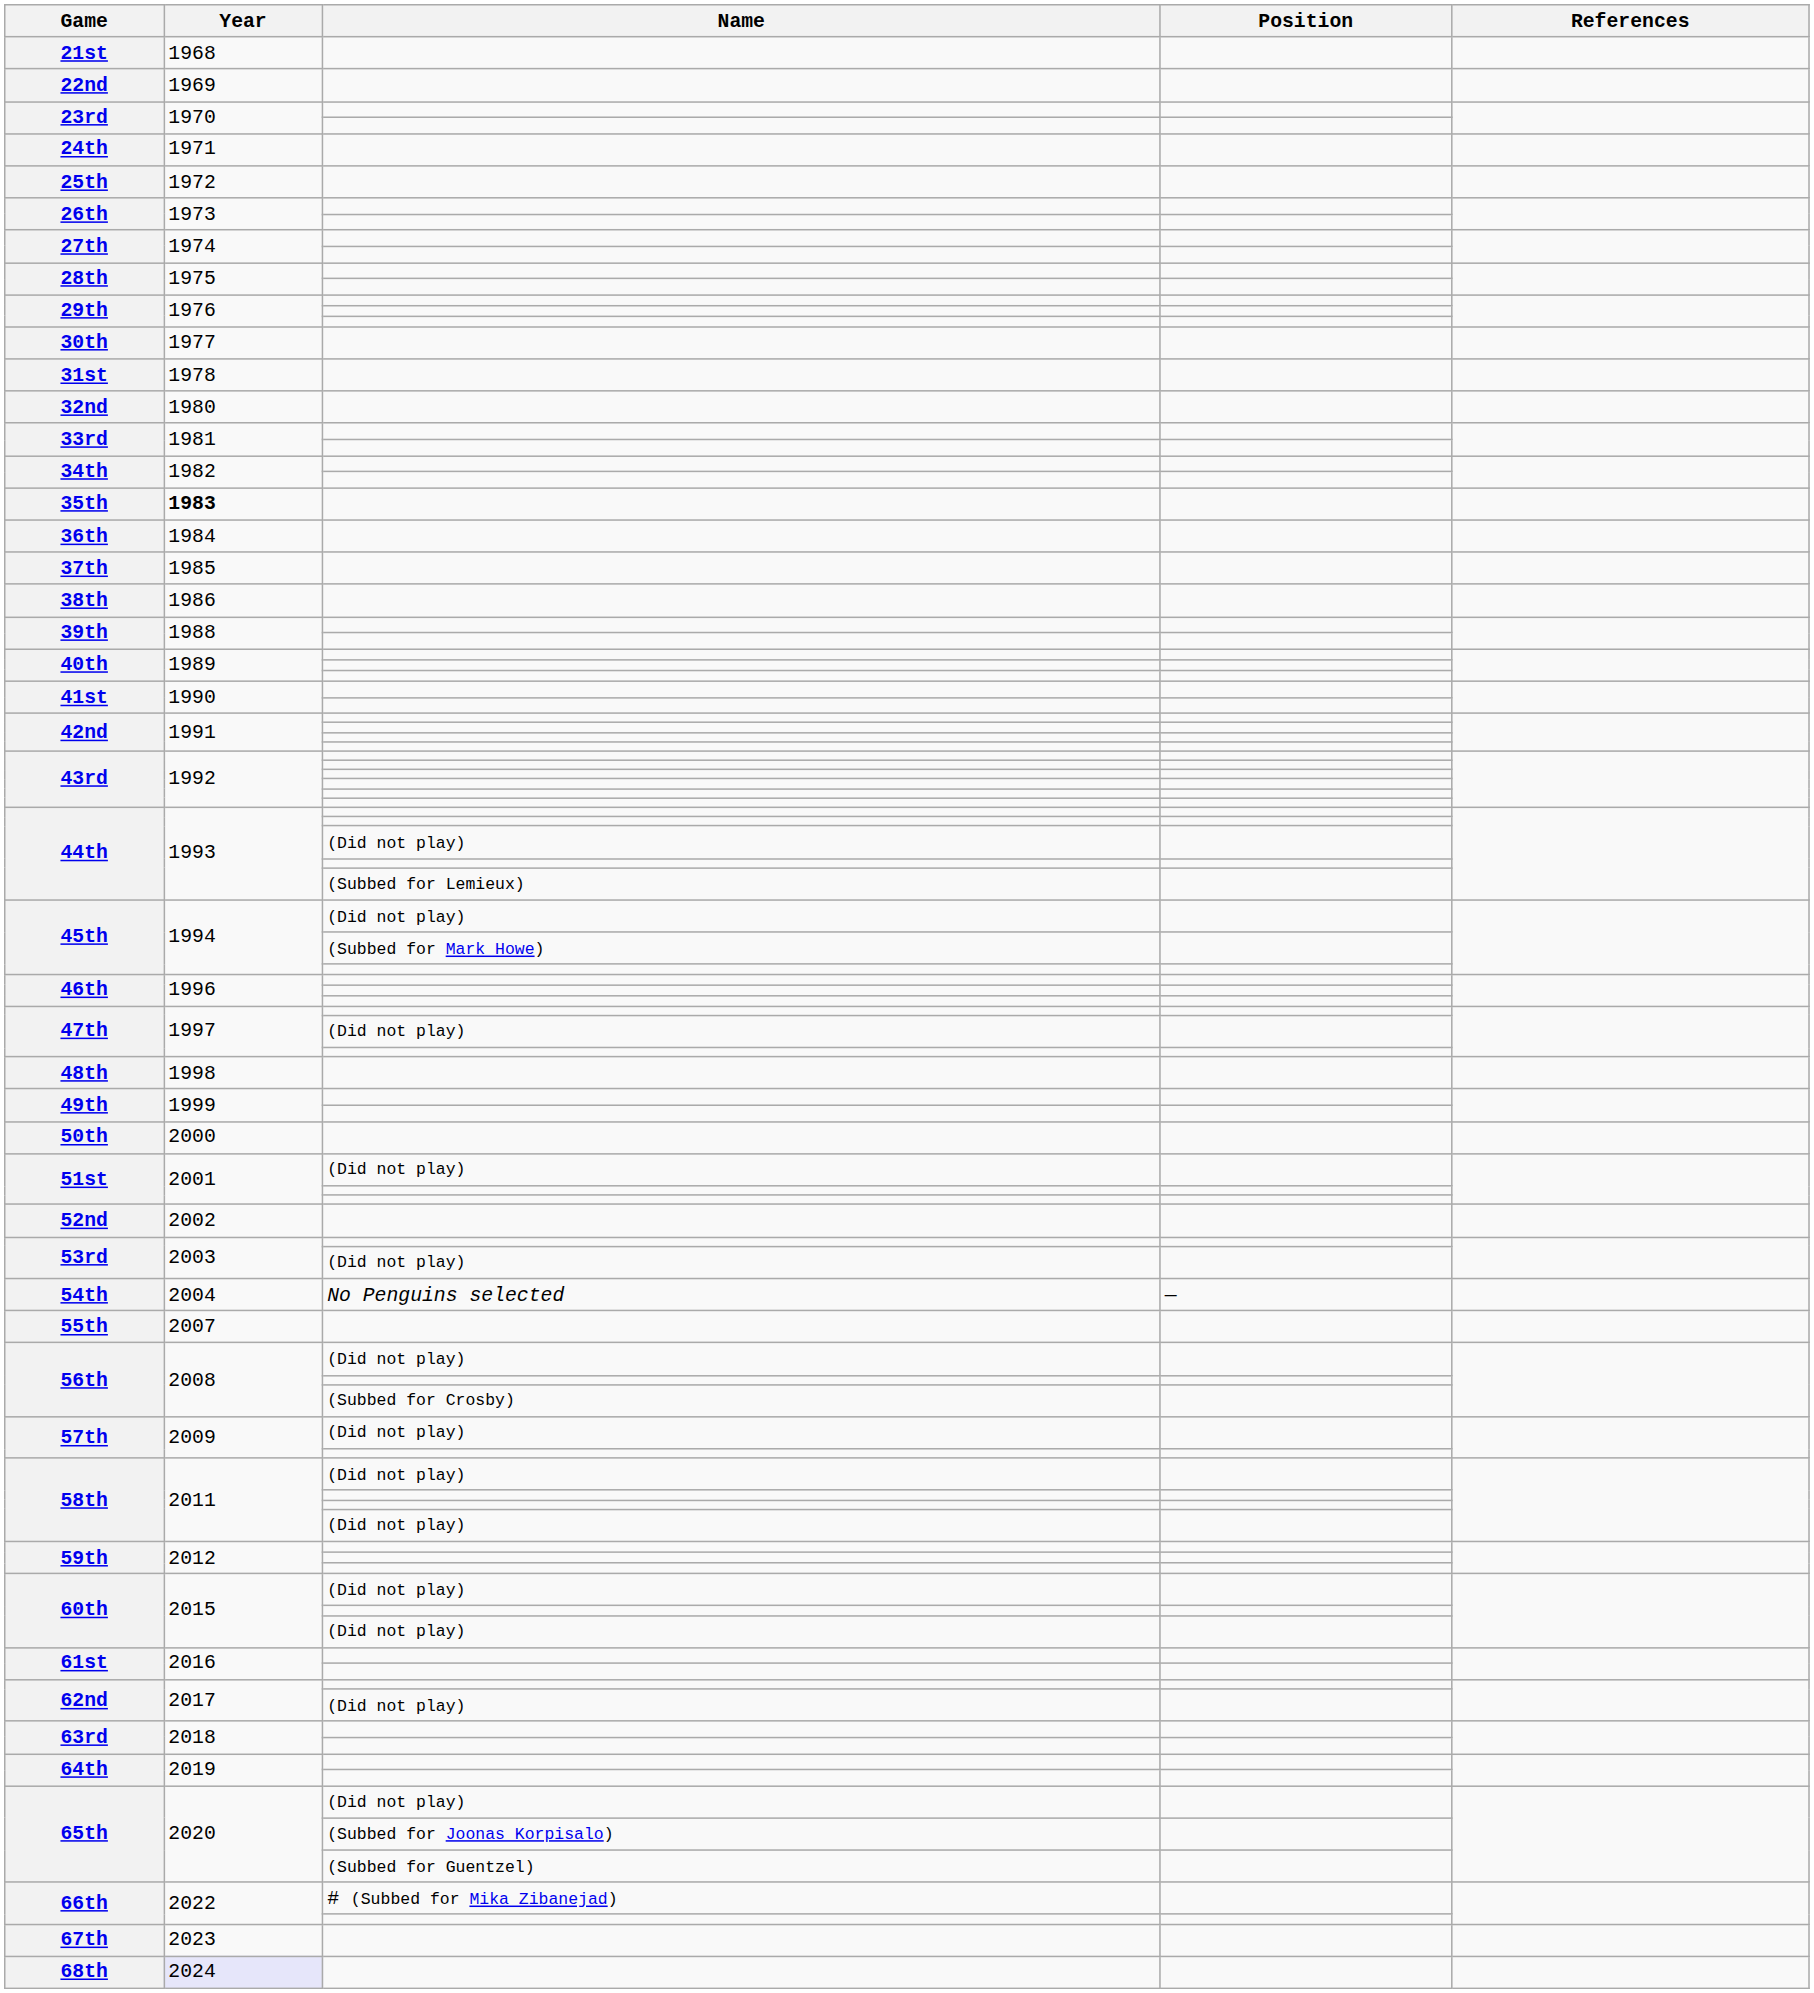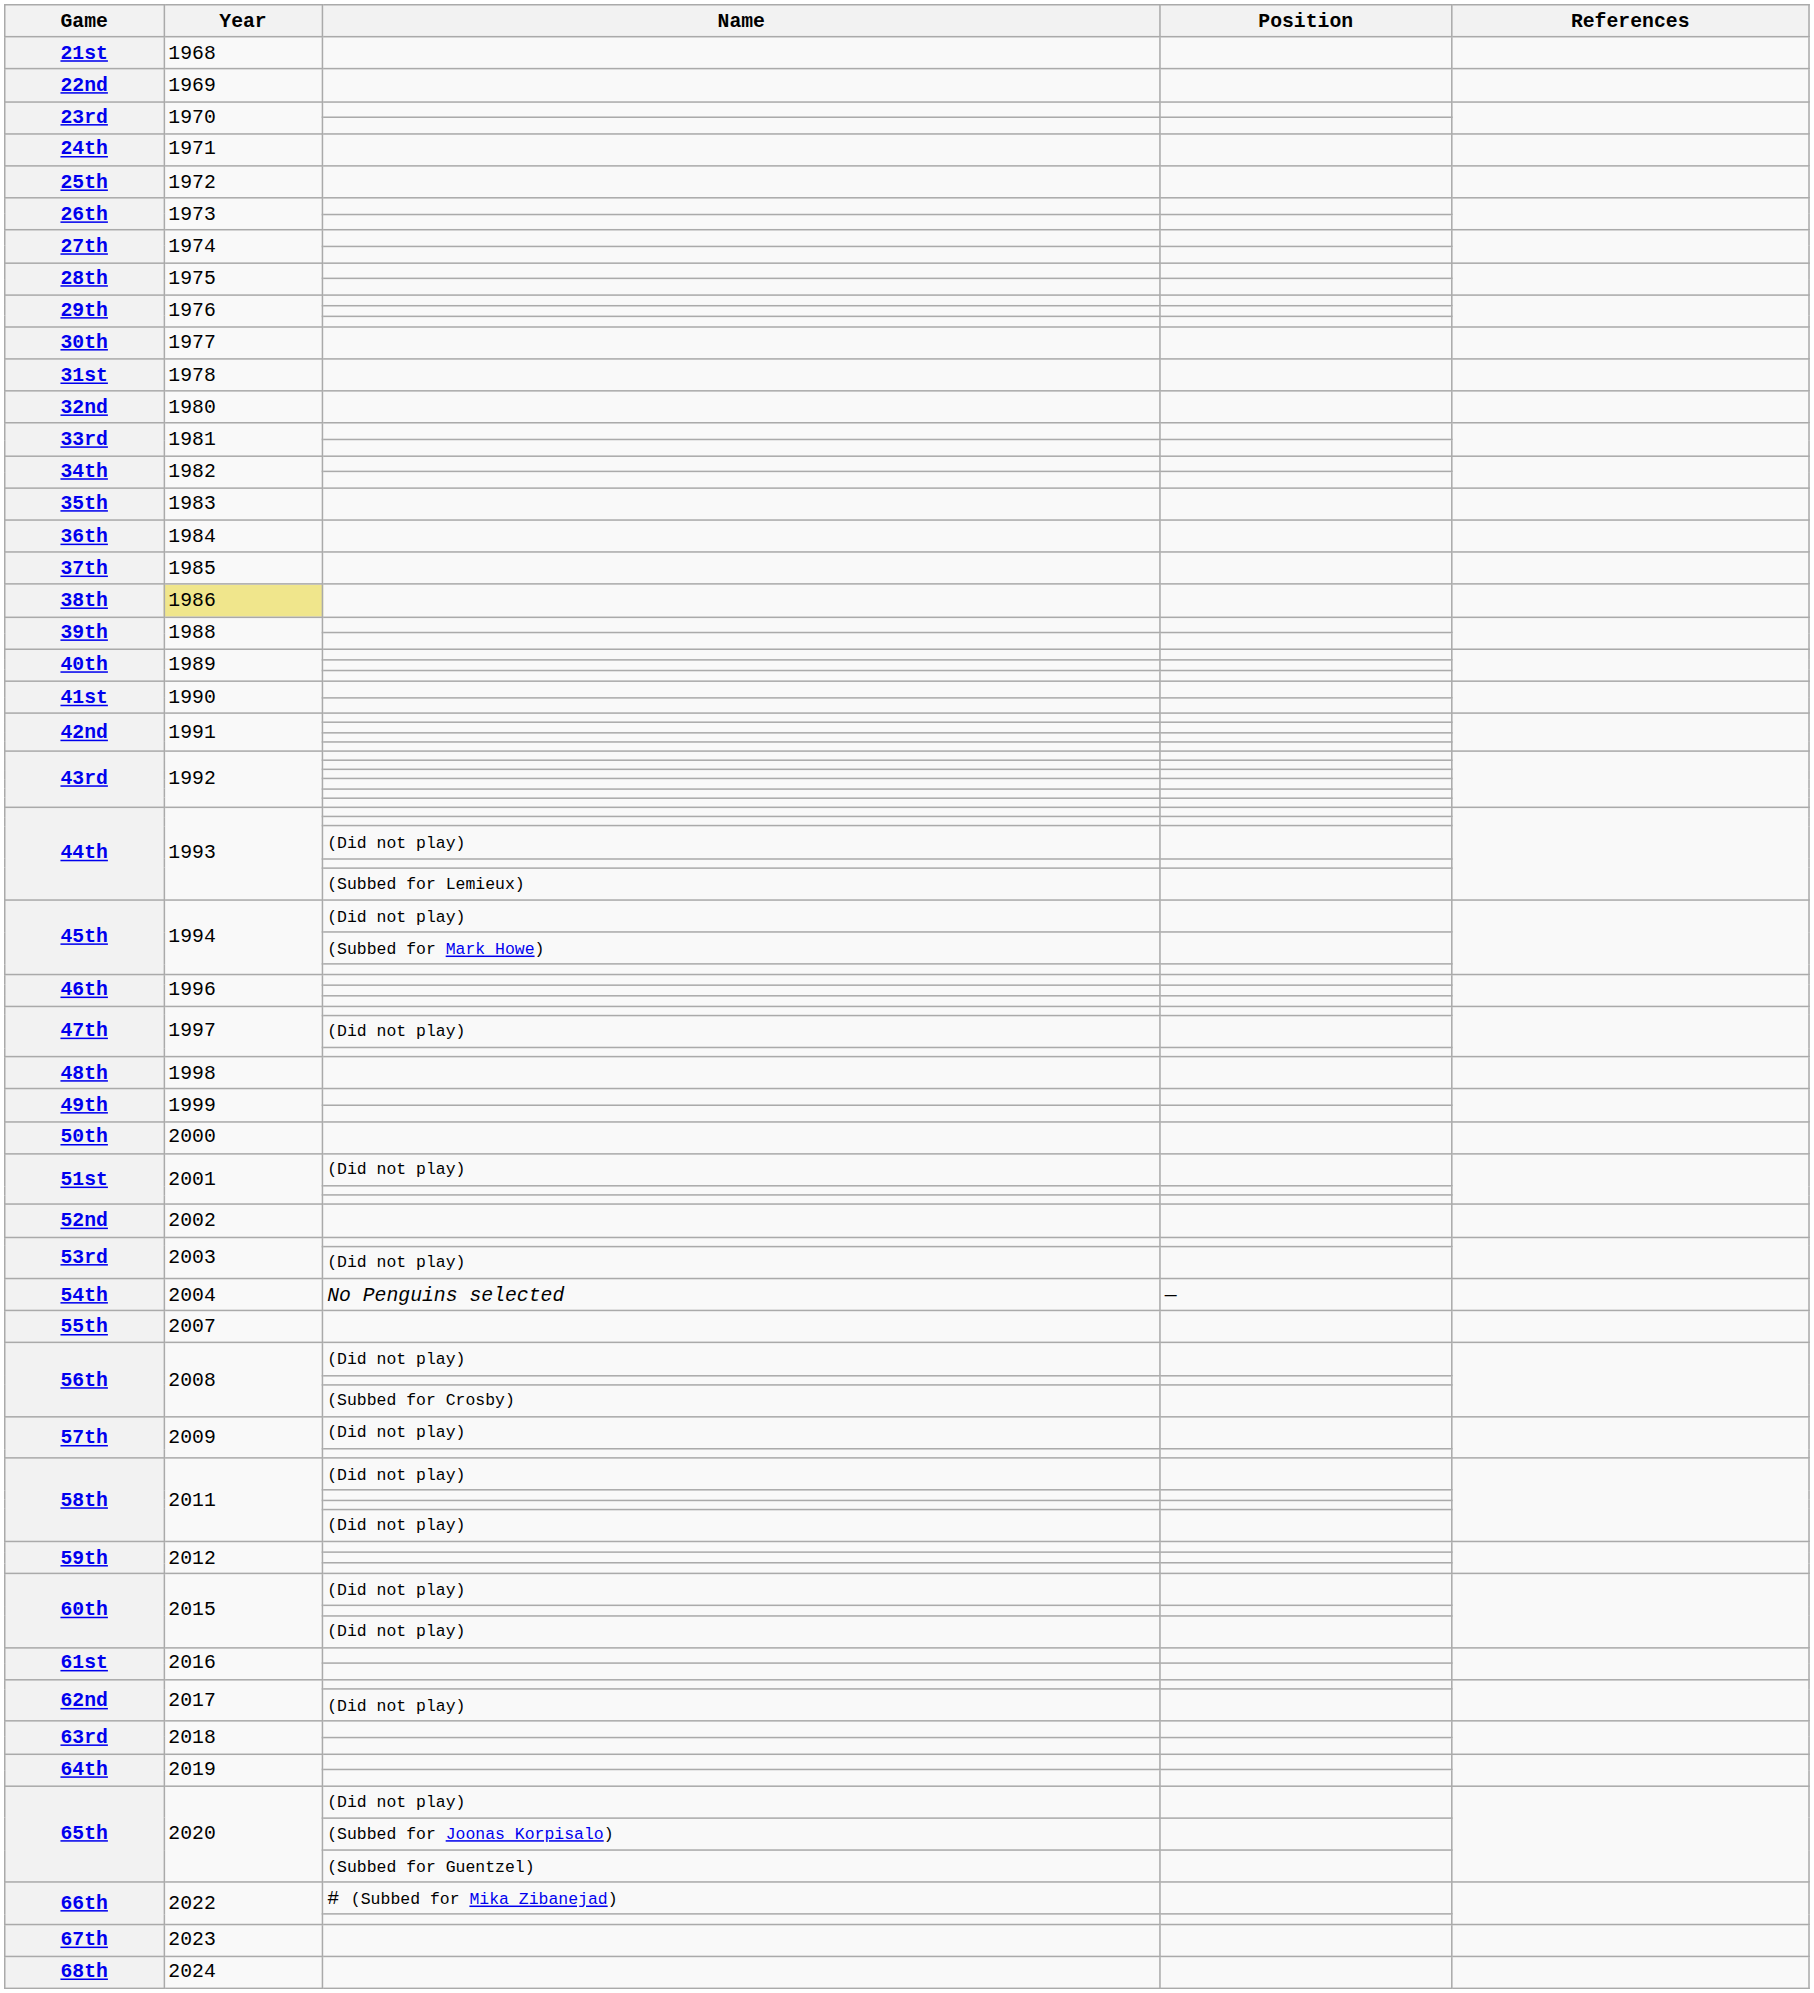(192, 504) bold -> (192, 504) normal
(192, 601) no background -> (192, 601) khaki background
(192, 1972) lavender background -> (192, 1972) no background
